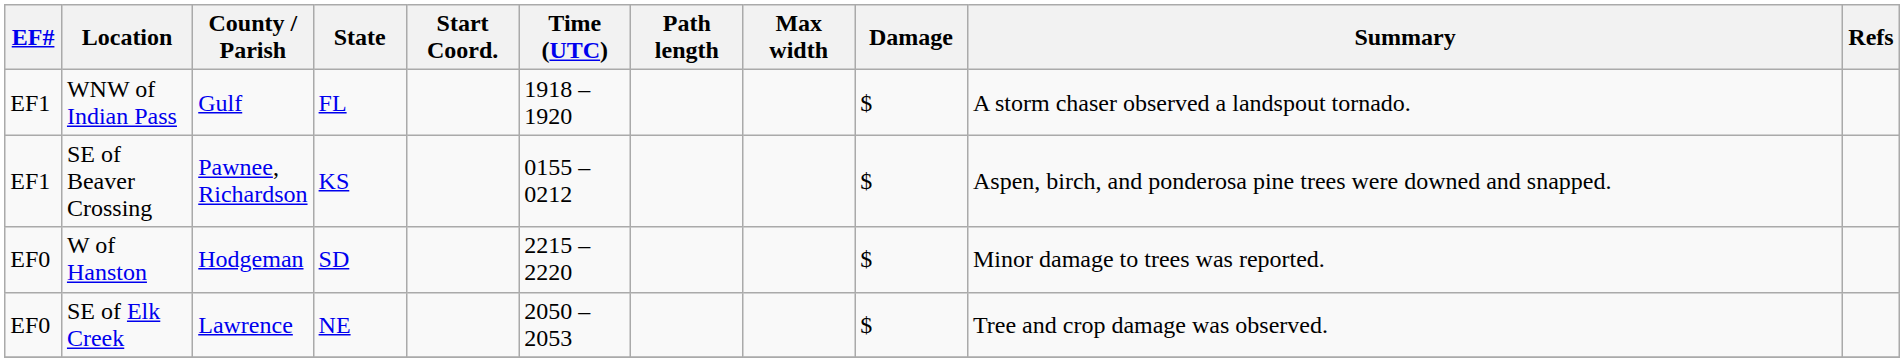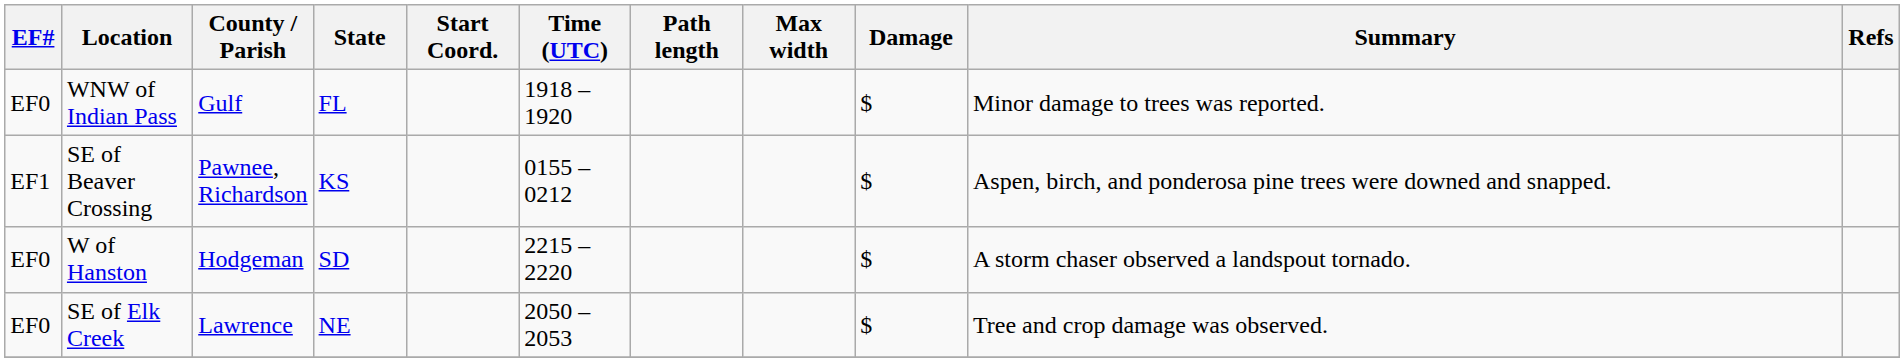(30, 102) EF1 -> (30, 102) EF0
(1192, 102) A storm chaser observed a landspout tornado. -> (1149, 102) Minor damage to trees was reported.
(1149, 259) Minor damage to trees was reported. -> (1192, 259) A storm chaser observed a landspout tornado.
